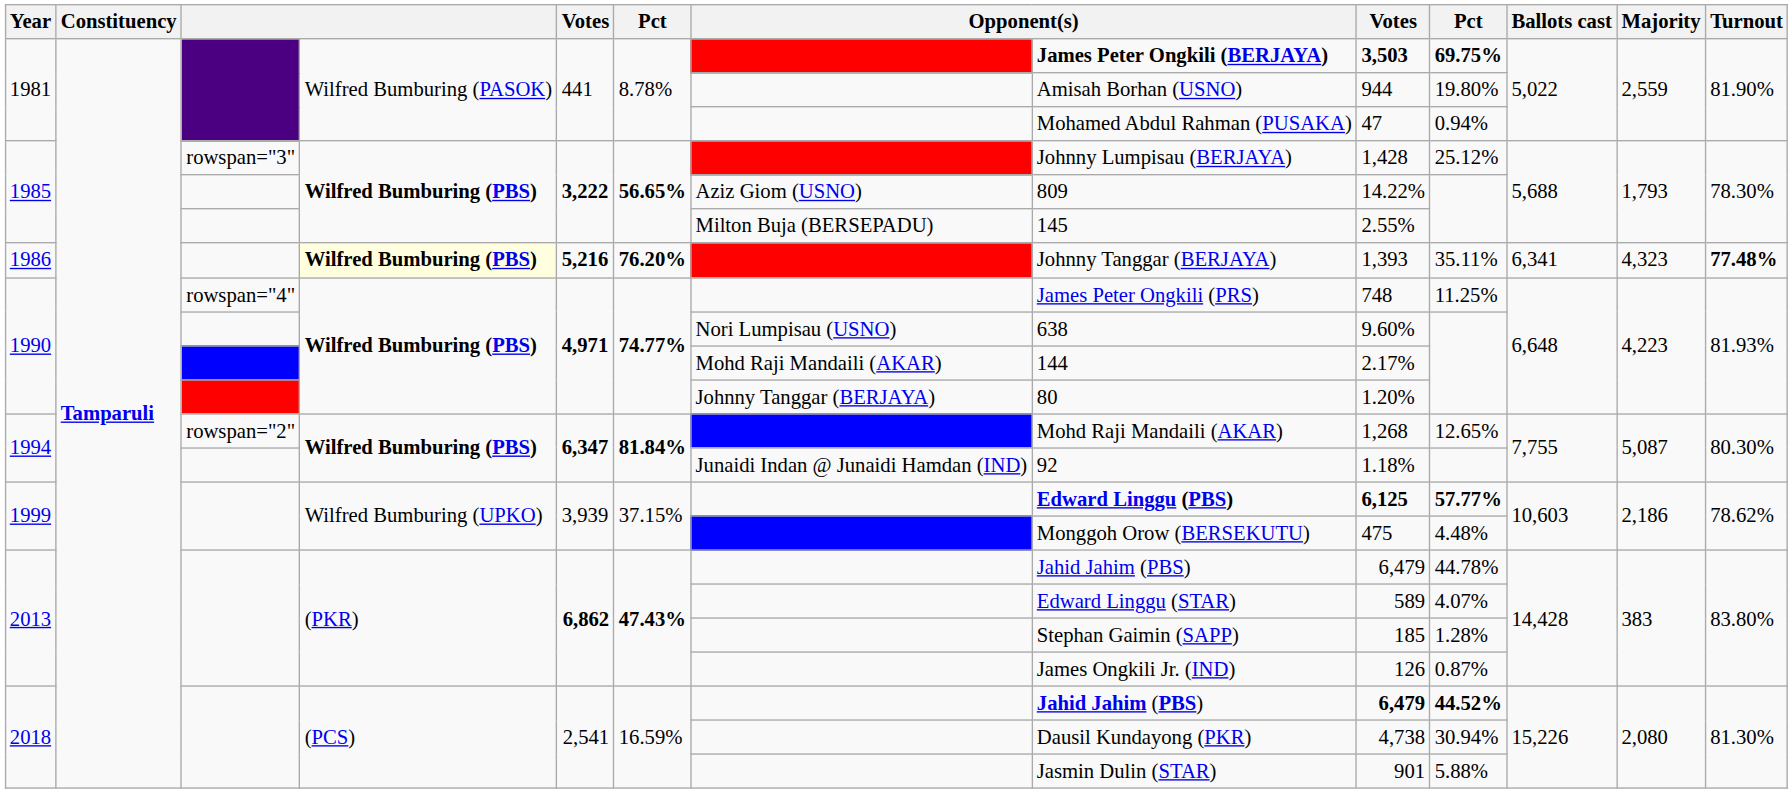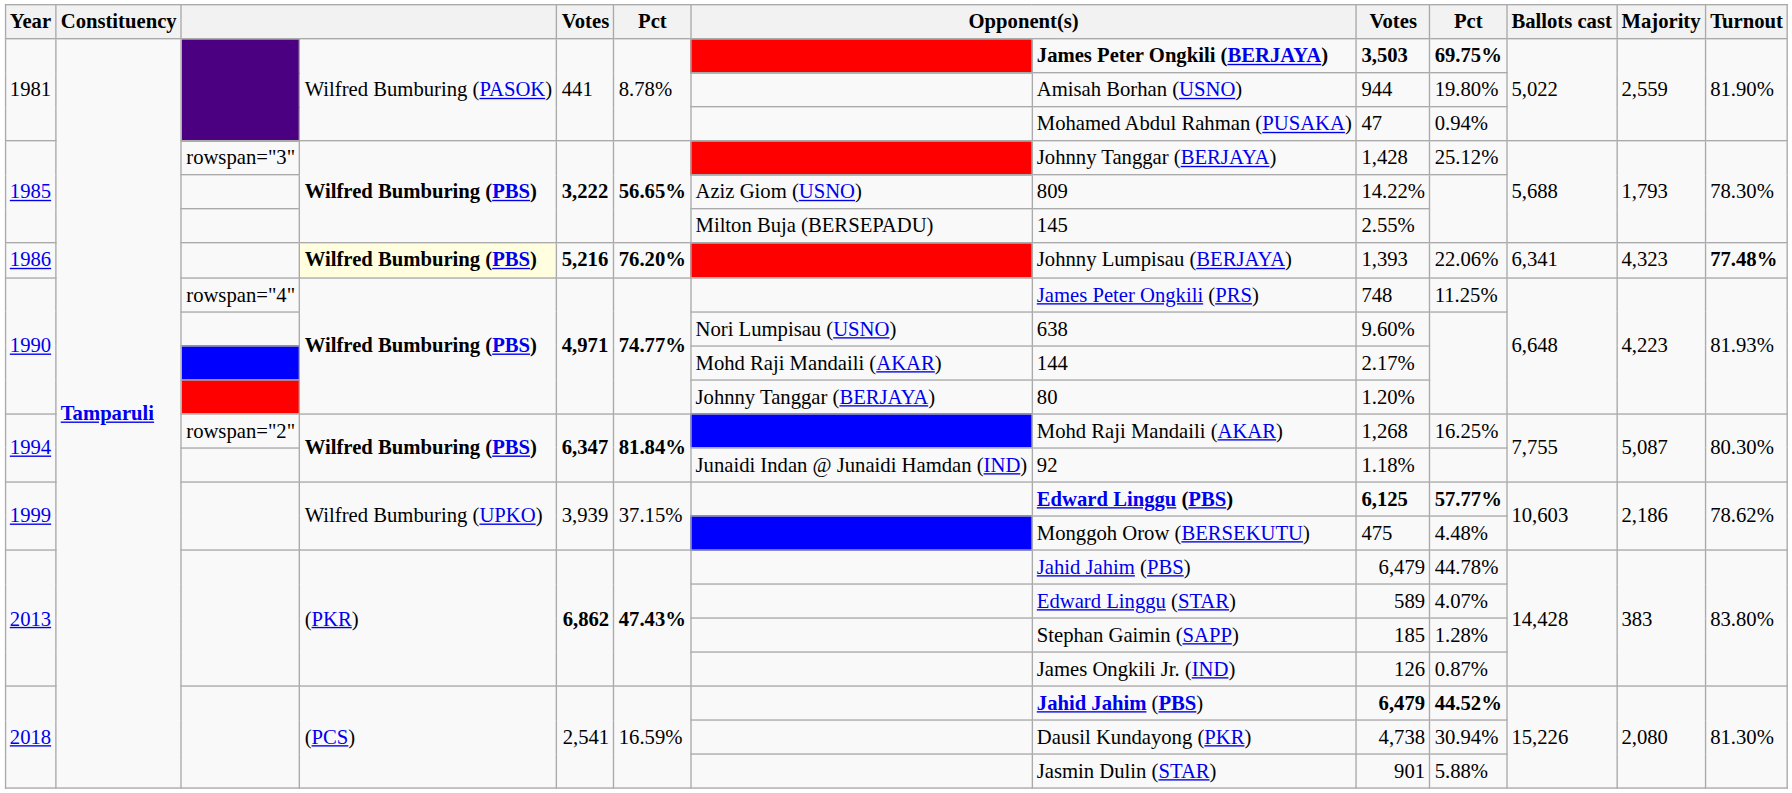(1164, 157) Johnny Lumpisau (BERJAYA) -> (1157, 157) Johnny Tanggar (BERJAYA)
(1157, 260) Johnny Tanggar (BERJAYA) -> (1164, 260) Johnny Lumpisau (BERJAYA)
(1466, 260) 35.11% -> (1467, 260) 22.06%
(1467, 430) 12.65% -> (1467, 430) 16.25%
